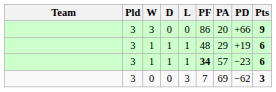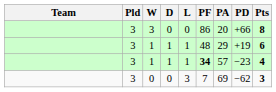(262, 29) 9 -> (262, 29) 8
(262, 62) 6 -> (262, 62) 4
